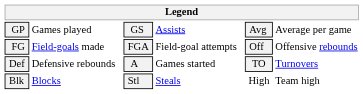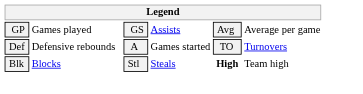- row: (17, 46)
(259, 81) normal -> (227, 64) bold
